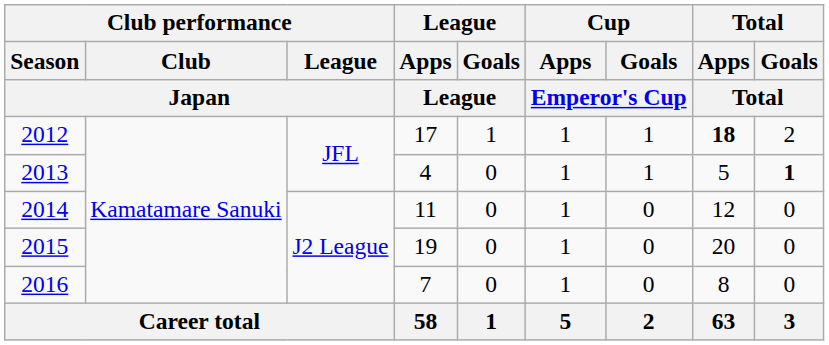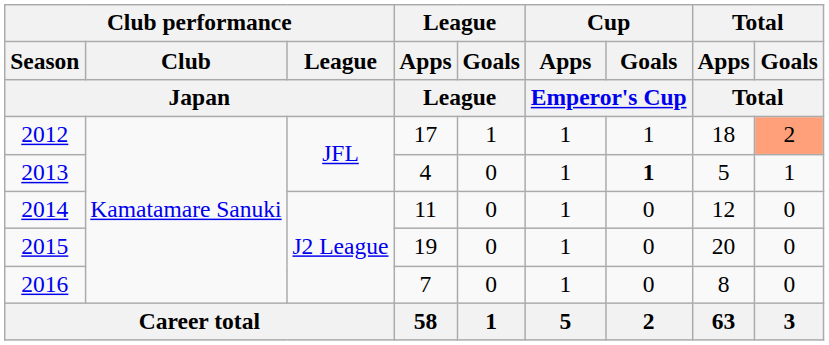(724, 135) bold -> (724, 135) normal
(789, 135) no background -> (789, 135) lightsalmon background
(649, 172) normal -> (649, 172) bold
(789, 172) bold -> (789, 172) normal
